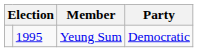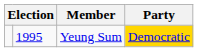(159, 36) no background -> (159, 36) gold background
